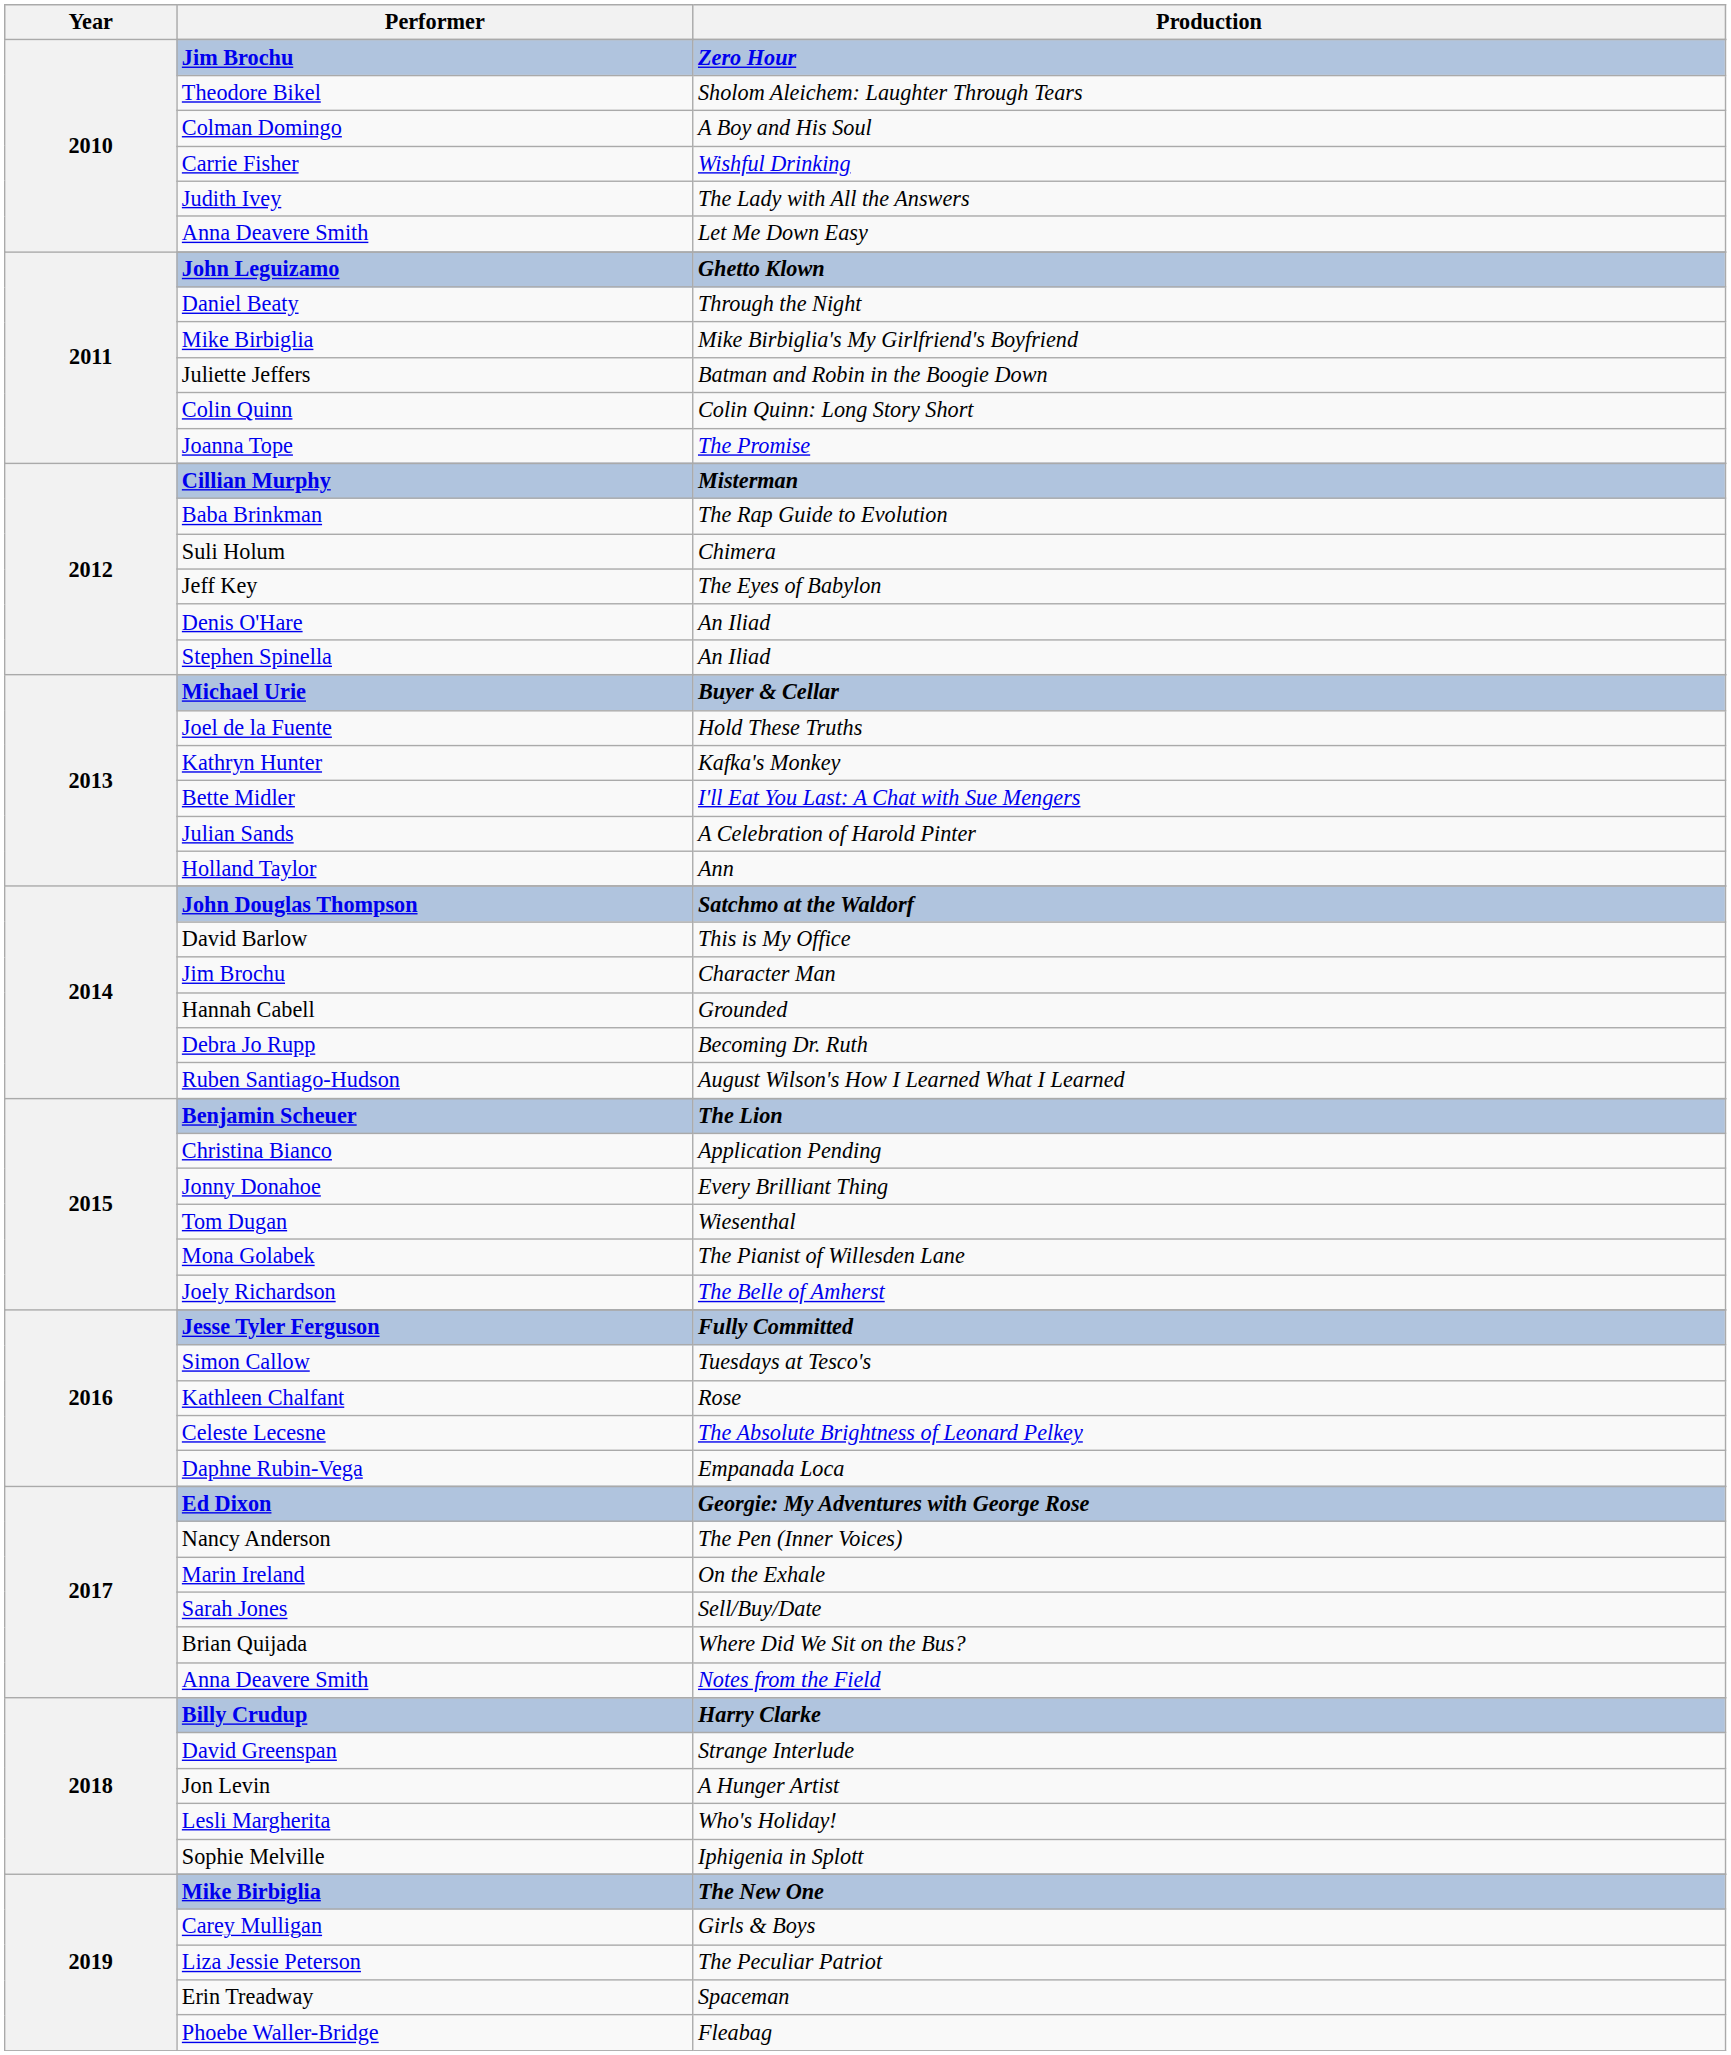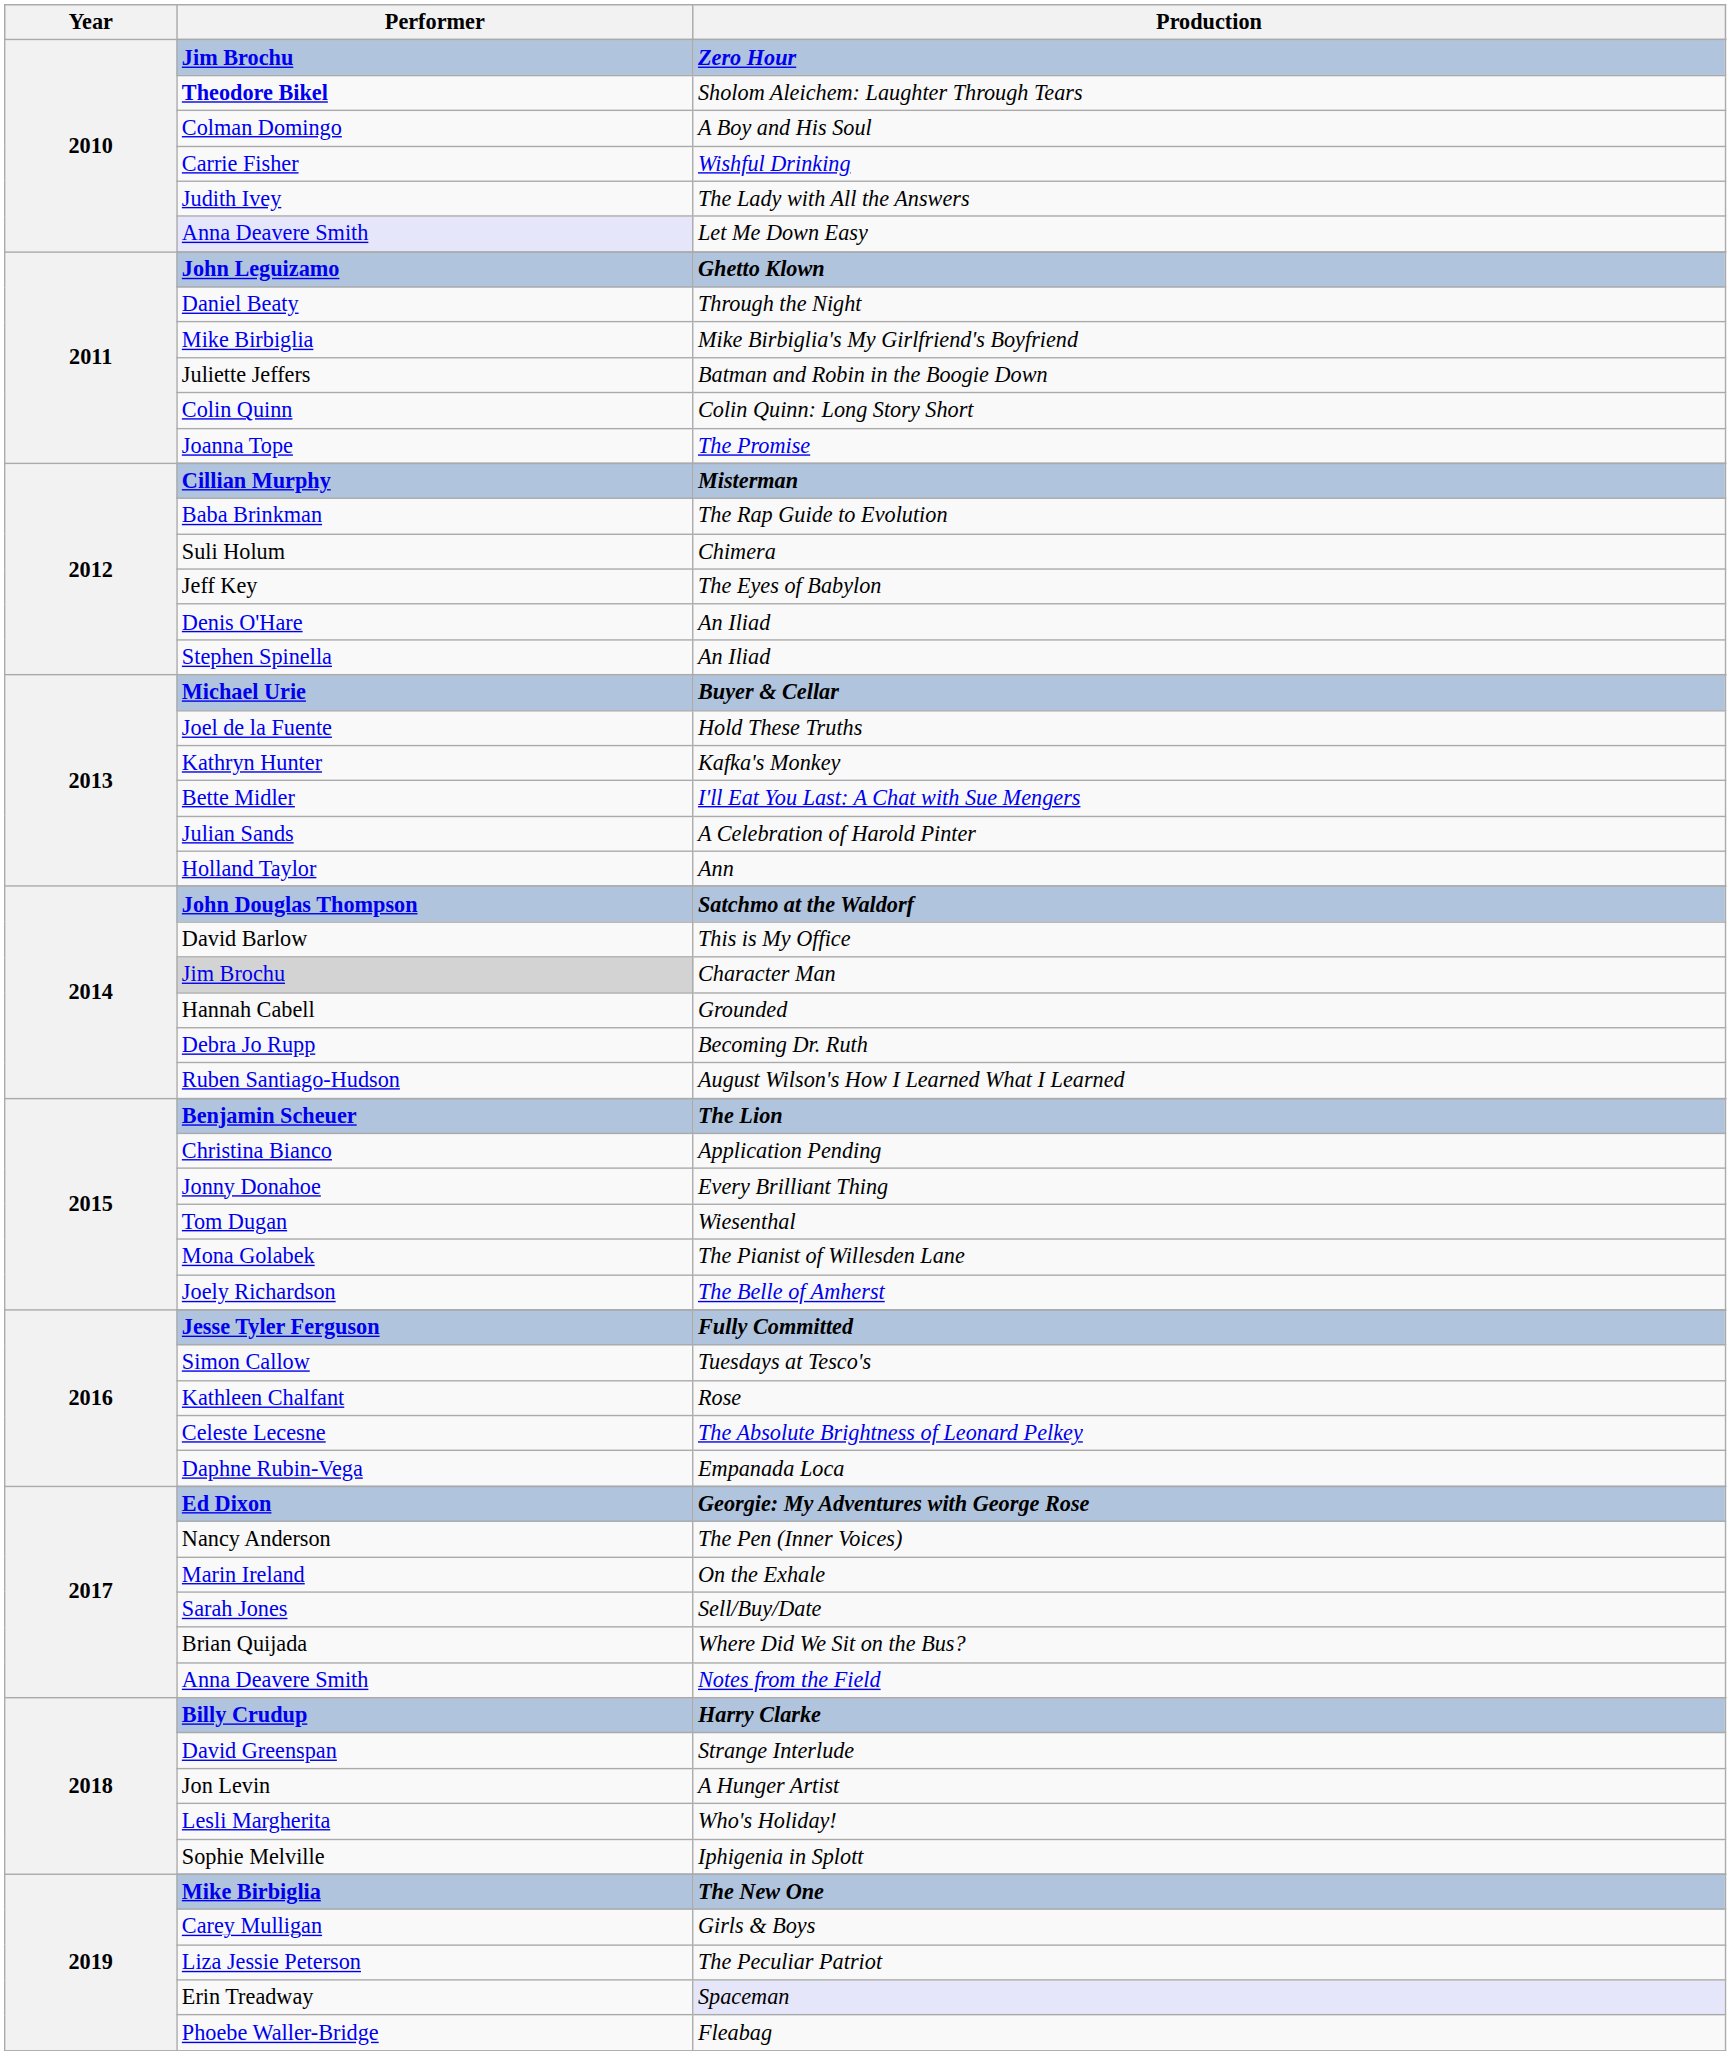(251, 92) normal -> (255, 92) bold
(275, 233) no background -> (275, 233) lavender background
(233, 974) no background -> (233, 974) lightgrey background
(744, 1997) no background -> (744, 1997) lavender background
